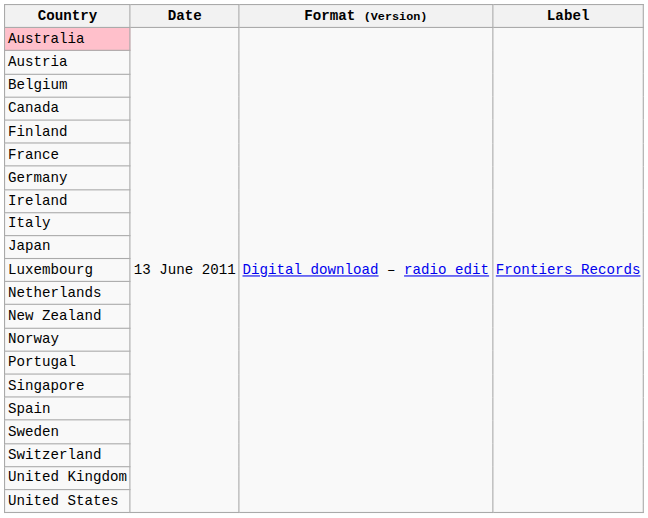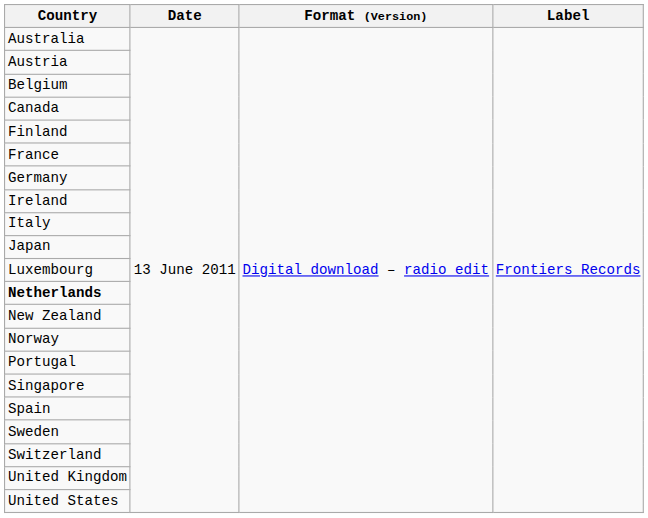(46, 39) pink background -> (46, 39) no background
(55, 293) normal -> (55, 293) bold
